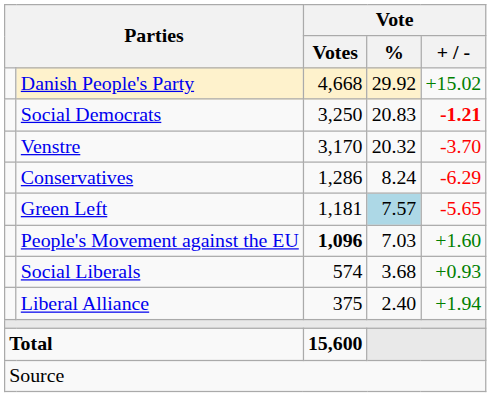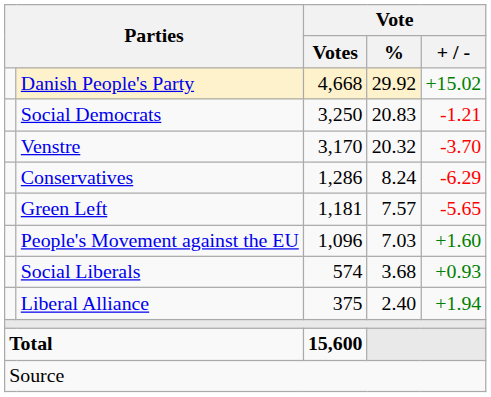(461, 114) bold -> (461, 114) normal
(399, 209) lightblue background -> (399, 209) no background
(340, 240) bold -> (340, 240) normal
